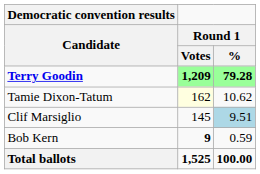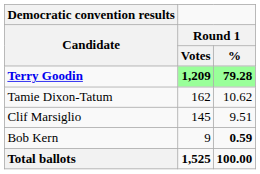(201, 96) lightyellow background -> (201, 96) no background
(241, 117) lightblue background -> (241, 117) no background
(207, 138) bold -> (207, 138) normal
(241, 138) normal -> (241, 138) bold
